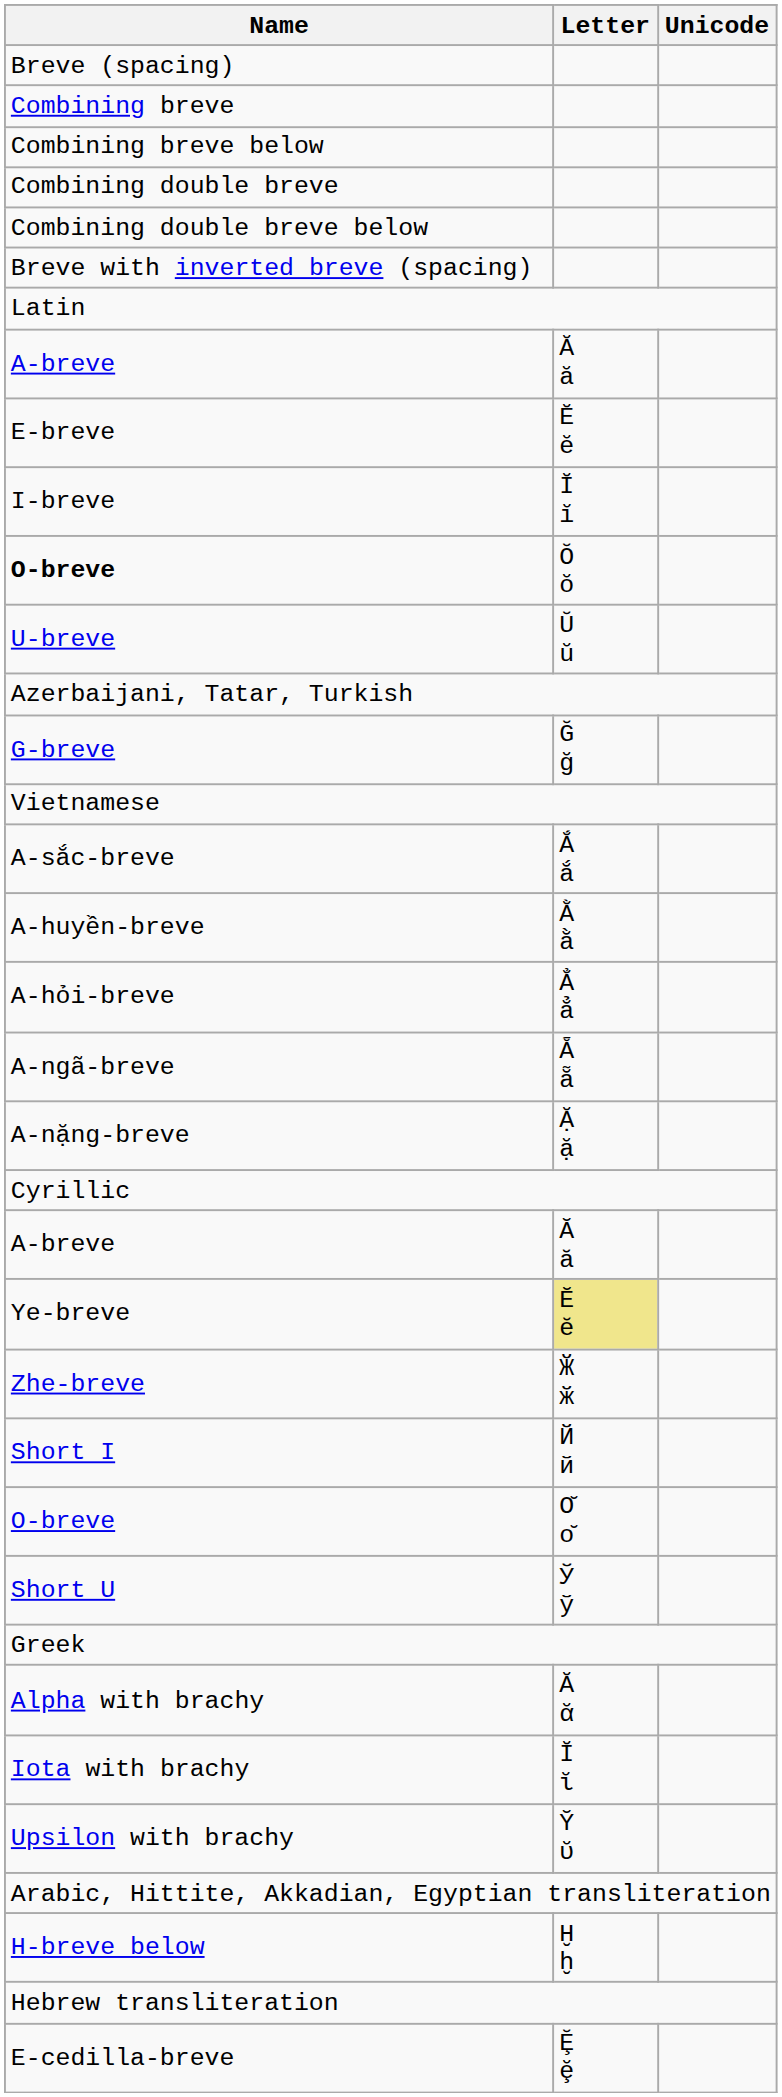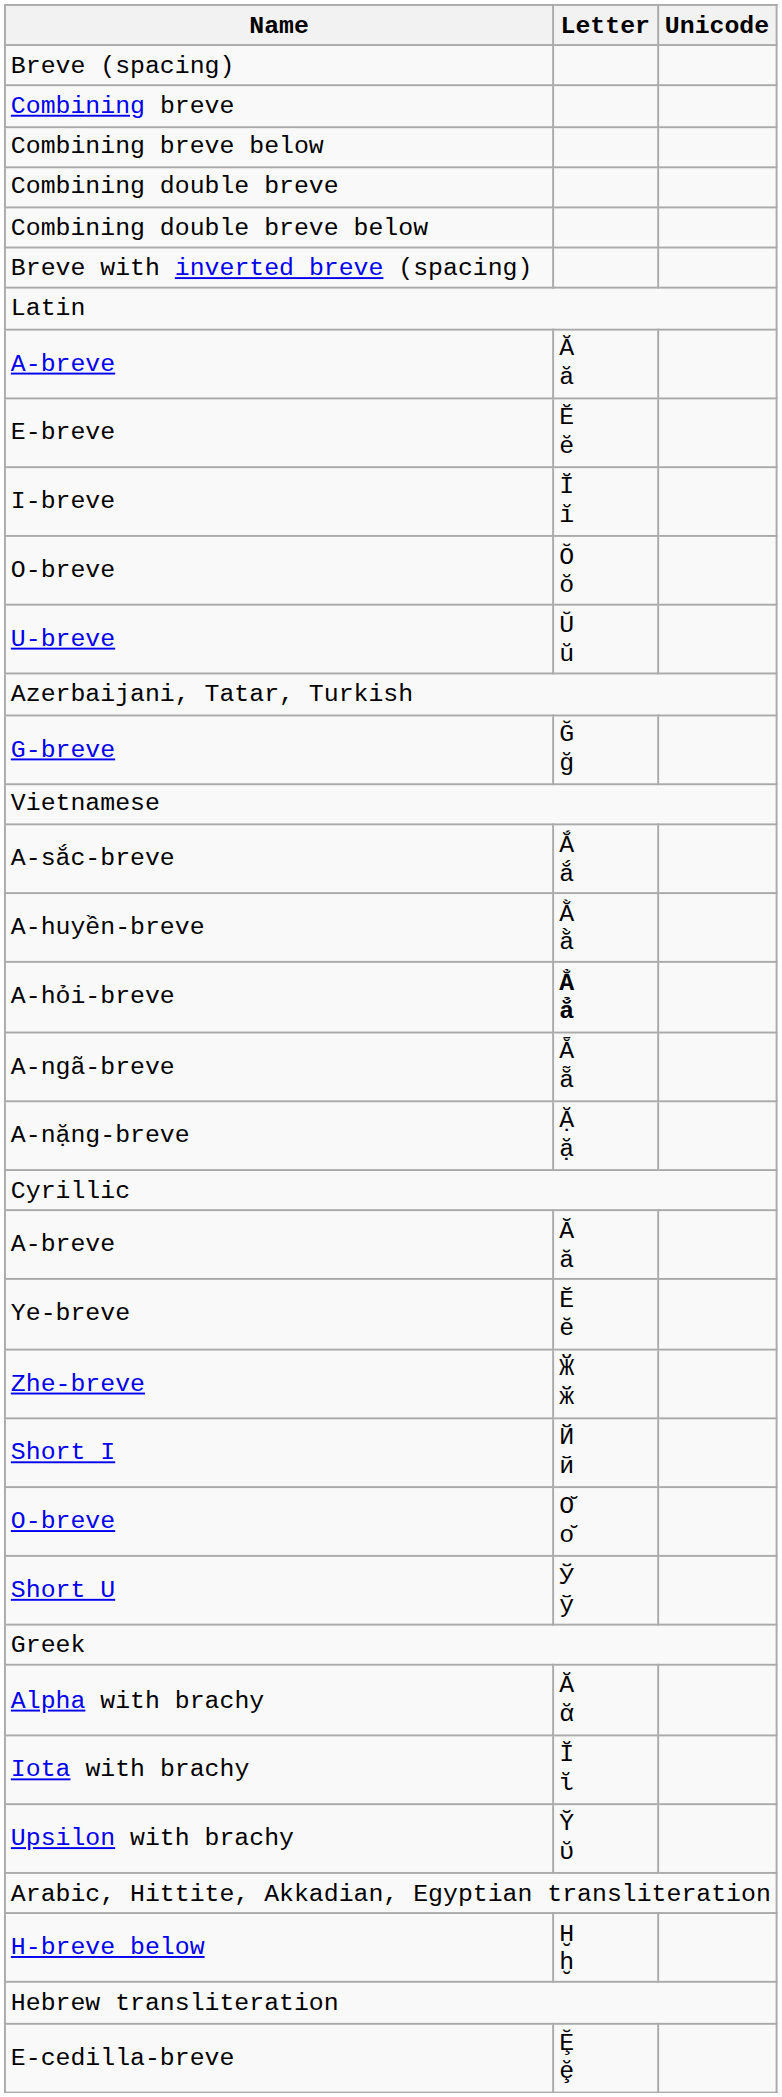(63, 571) bold -> (63, 571) normal
(567, 997) normal -> (567, 997) bold
(567, 1314) khaki background -> (567, 1314) no background
